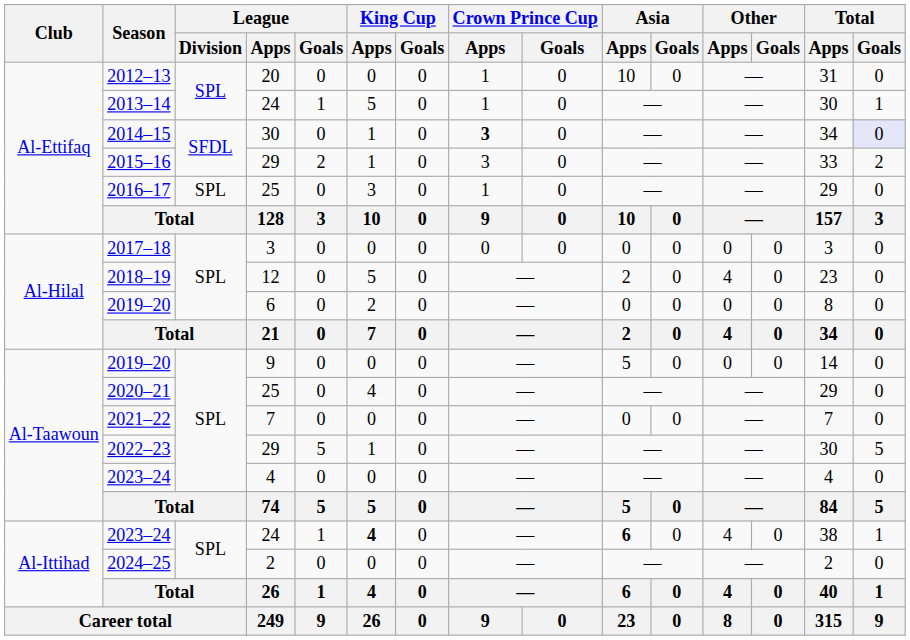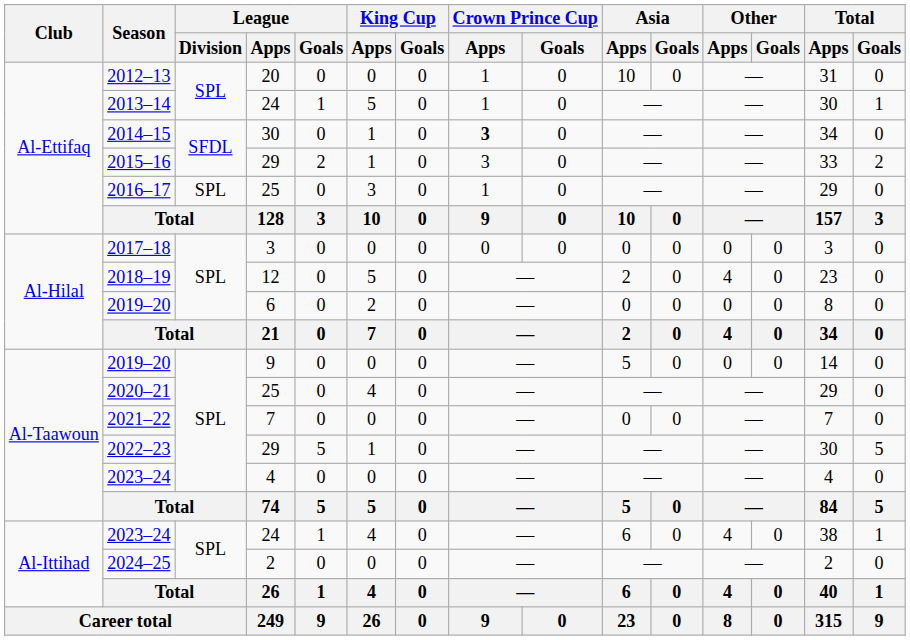(879, 133) lavender background -> (879, 133) no background
(372, 534) bold -> (372, 534) normal
(626, 534) bold -> (626, 534) normal
